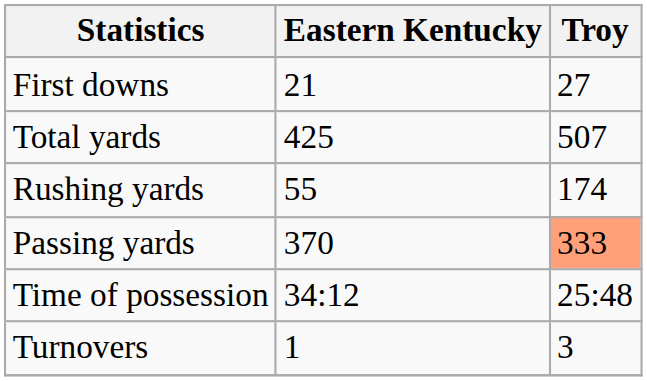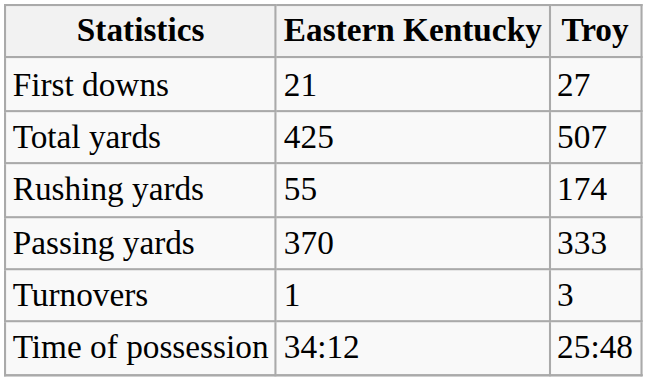(582, 242) lightsalmon background -> (582, 242) no background
rows swapped: (81, 347) <-> (141, 294)
